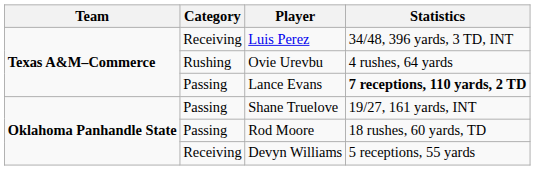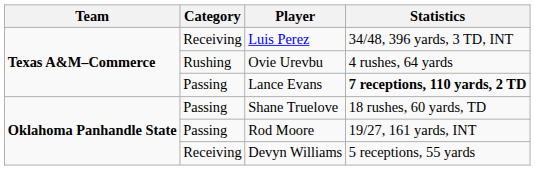(413, 107) 19/27, 161 yards, INT -> (418, 107) 18 rushes, 60 yards, TD
(418, 130) 18 rushes, 60 yards, TD -> (413, 130) 19/27, 161 yards, INT
